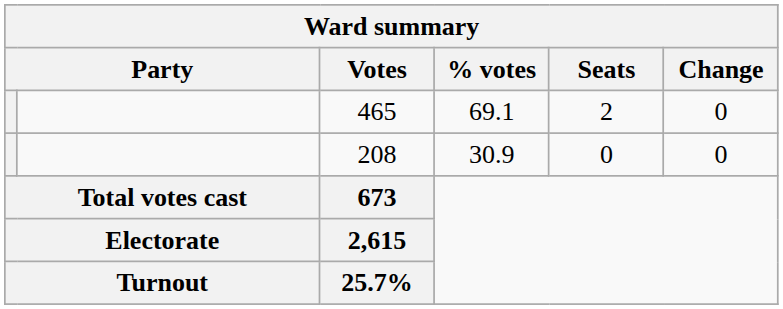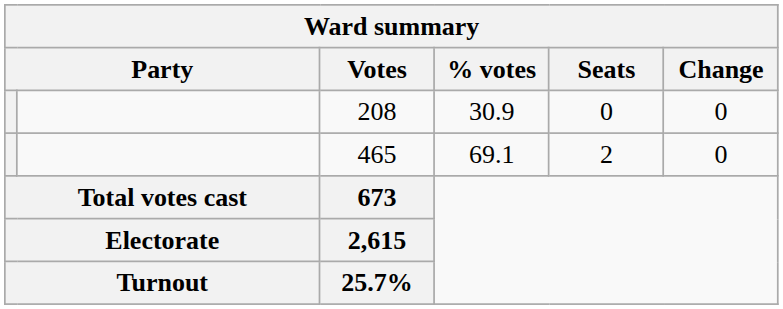rows swapped: (377, 111) <-> (377, 154)
